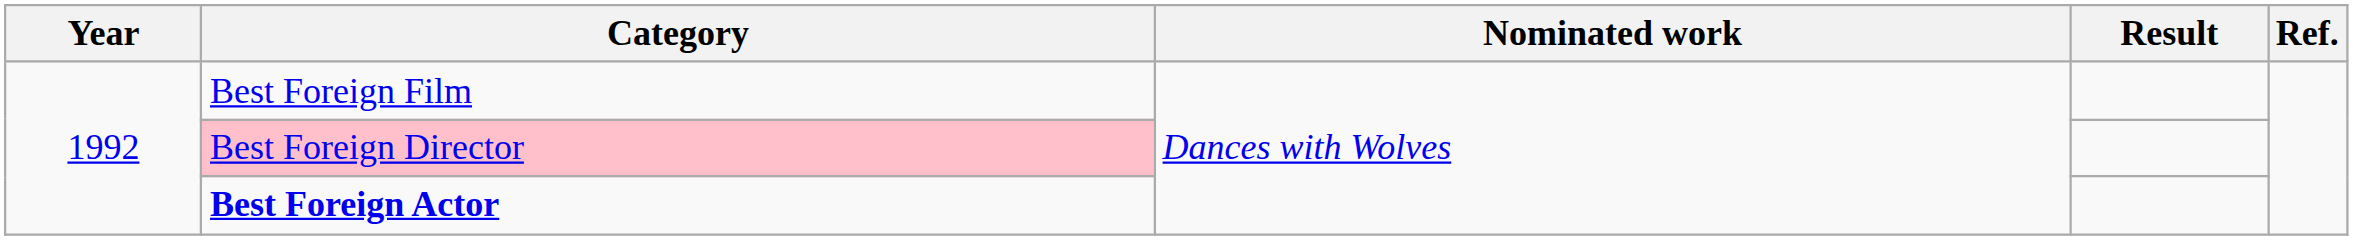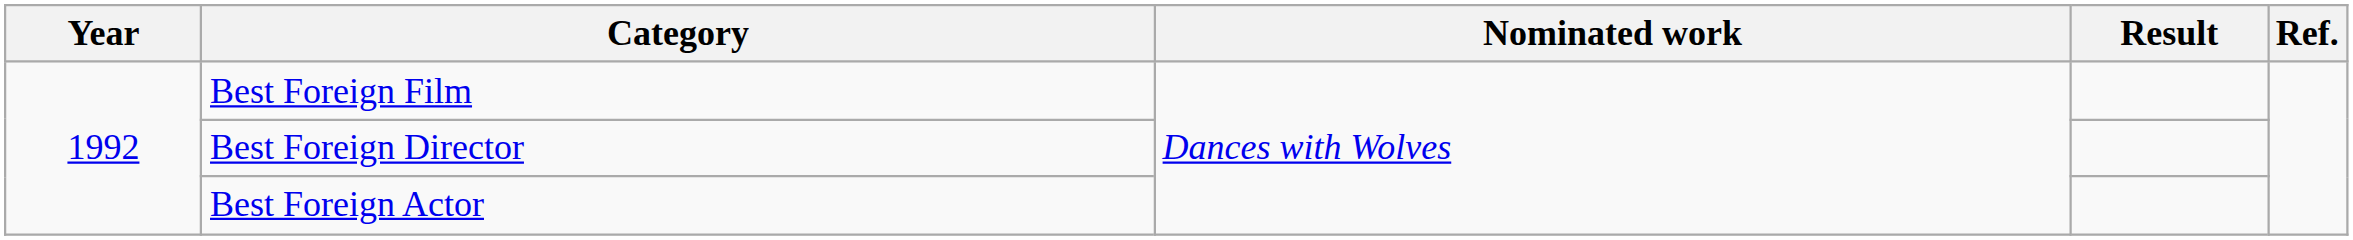(367, 147) pink background -> (367, 147) no background
(355, 204) bold -> (347, 204) normal
